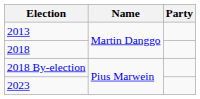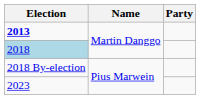(18, 31) normal -> (18, 31) bold
(18, 49) no background -> (18, 49) lightblue background
